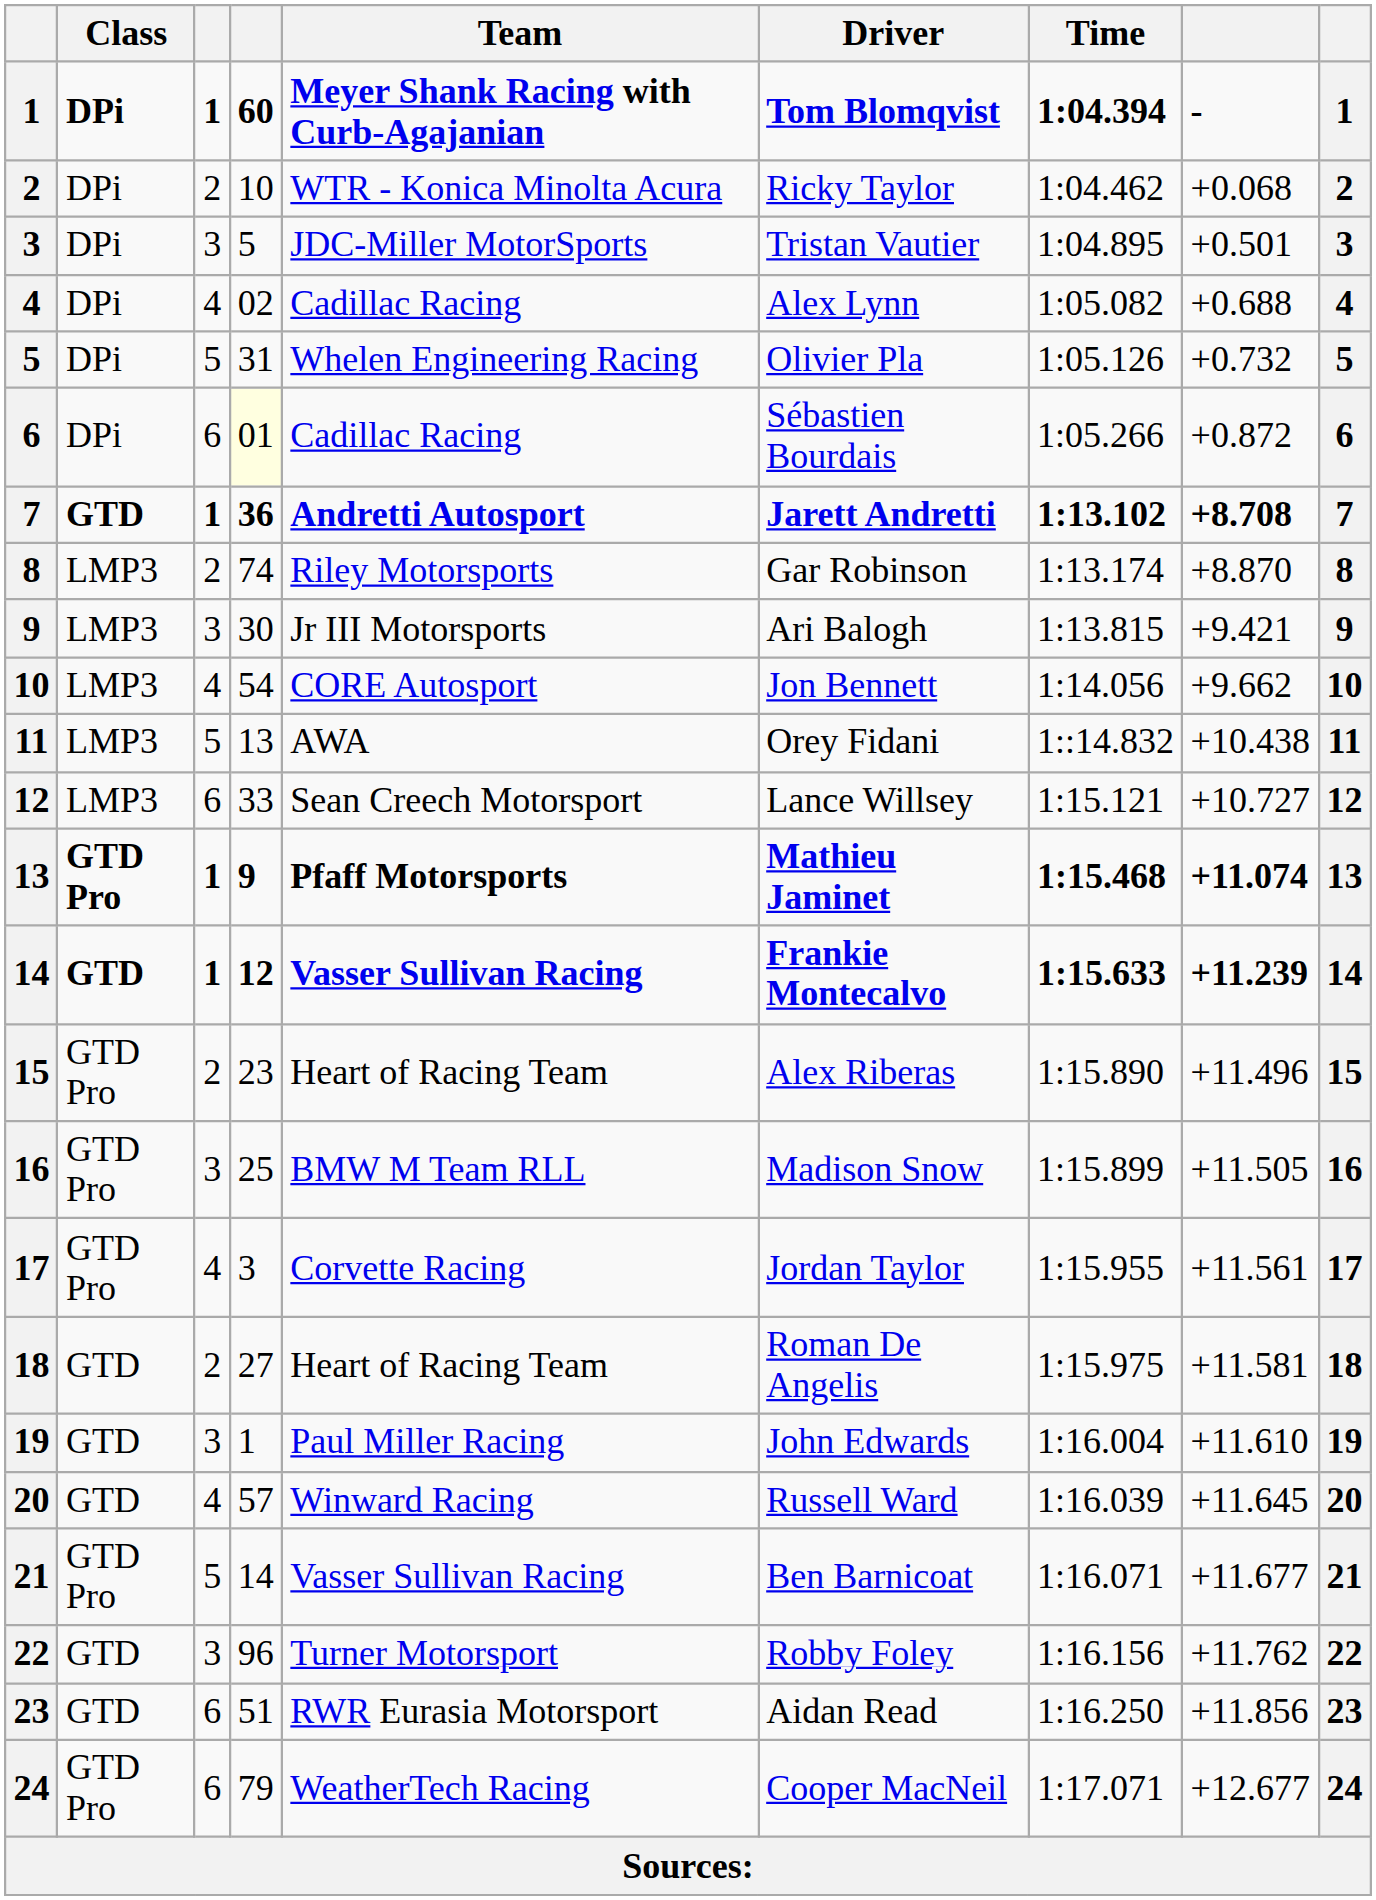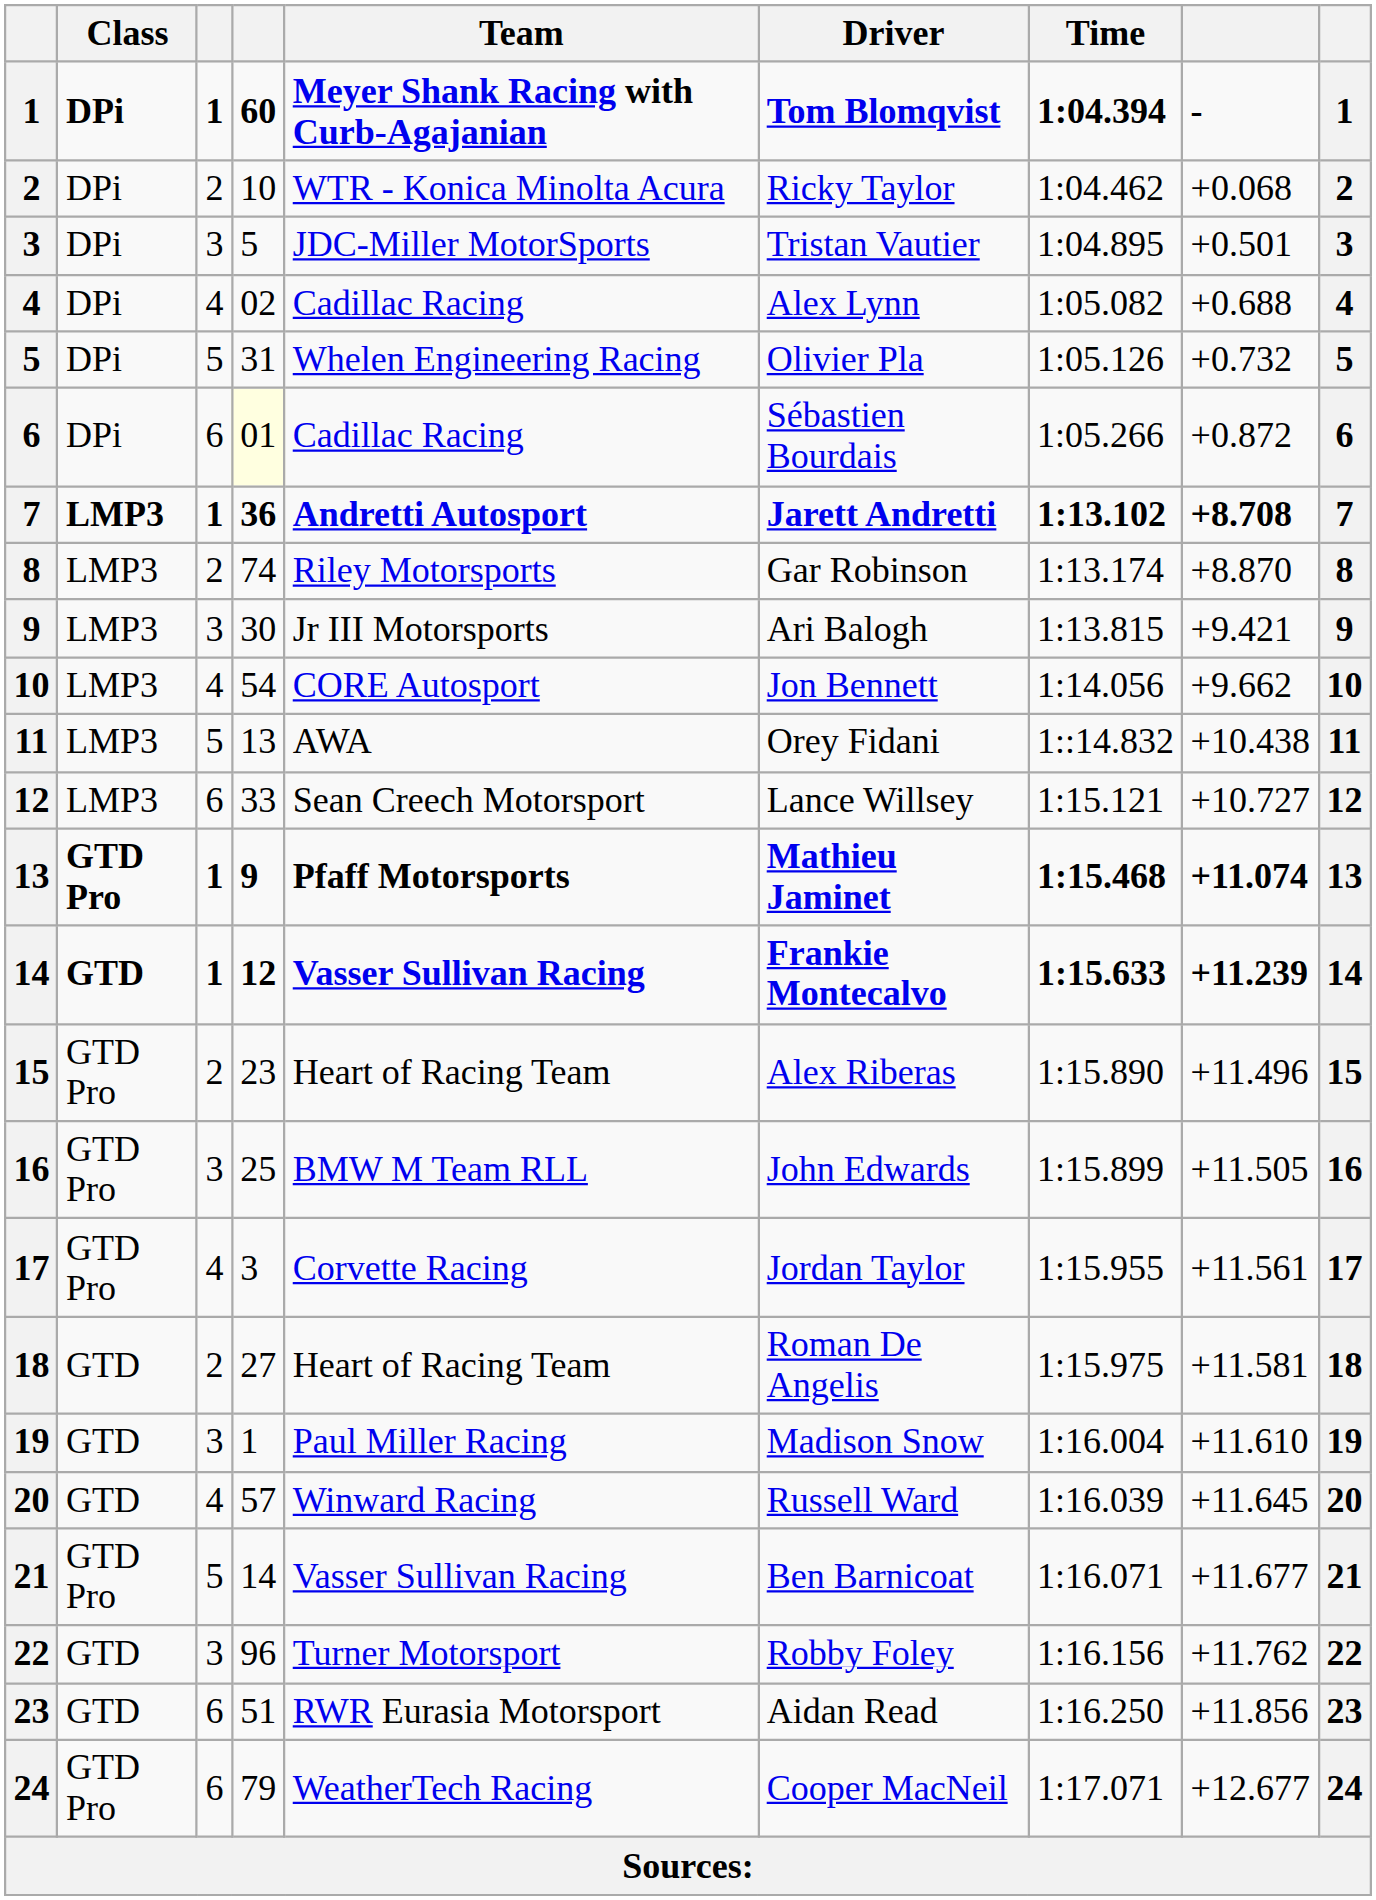(105, 513) GTD -> (115, 513) LMP3
(875, 1169) Madison Snow -> (868, 1169) John Edwards
(868, 1441) John Edwards -> (875, 1441) Madison Snow
